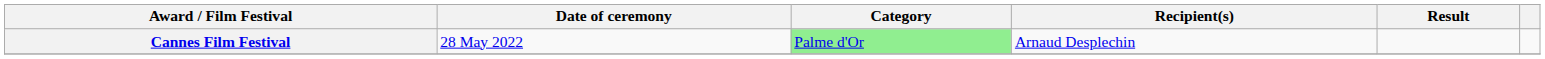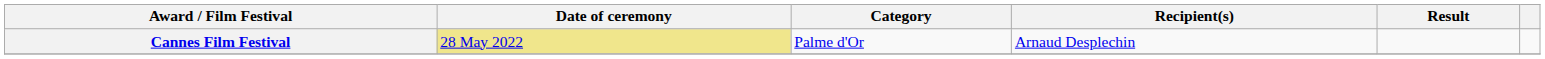(482, 41) no background -> (482, 41) khaki background
(829, 41) lightgreen background -> (829, 41) no background
